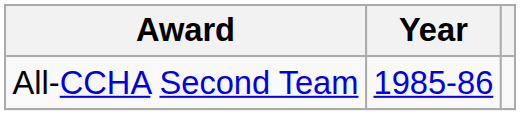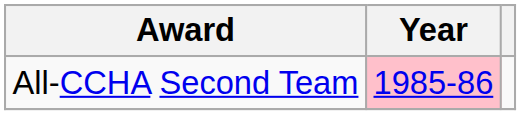(433, 82) no background -> (433, 82) pink background
